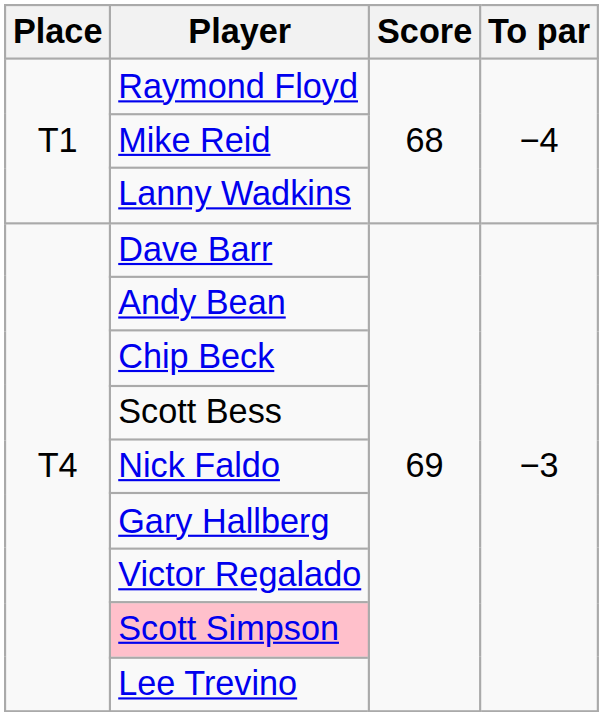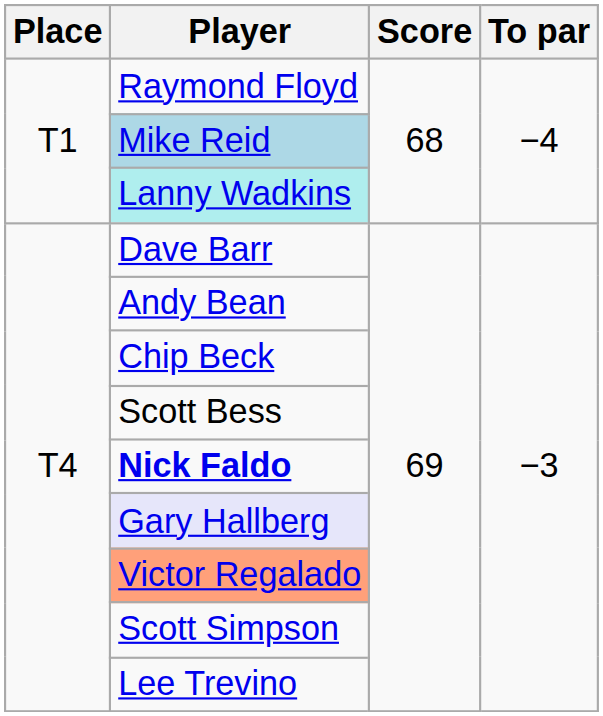(194, 140) no background -> (194, 140) lightblue background
(235, 194) no background -> (235, 194) paleturquoise background
(199, 466) normal -> (205, 466) bold
(224, 520) no background -> (224, 520) lavender background
(240, 574) no background -> (240, 574) lightsalmon background
(229, 628) pink background -> (229, 628) no background
